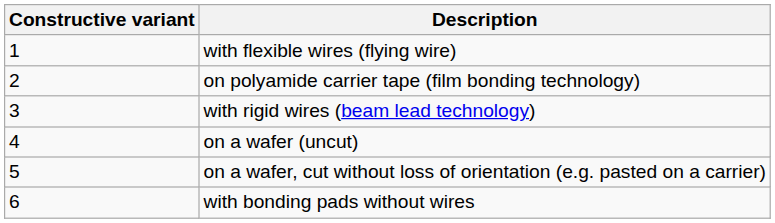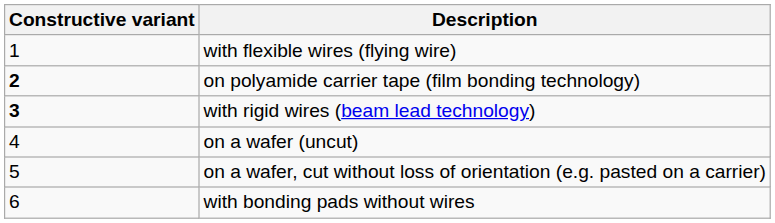(14, 80) normal -> (14, 80) bold
(14, 111) normal -> (14, 111) bold
